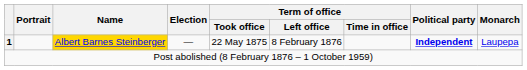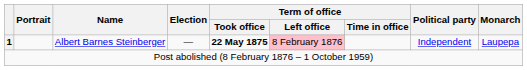(110, 42) gold background -> (110, 42) no background
(239, 42) normal -> (240, 42) bold
(307, 42) no background -> (307, 42) pink background
(444, 42) bold -> (444, 42) normal
